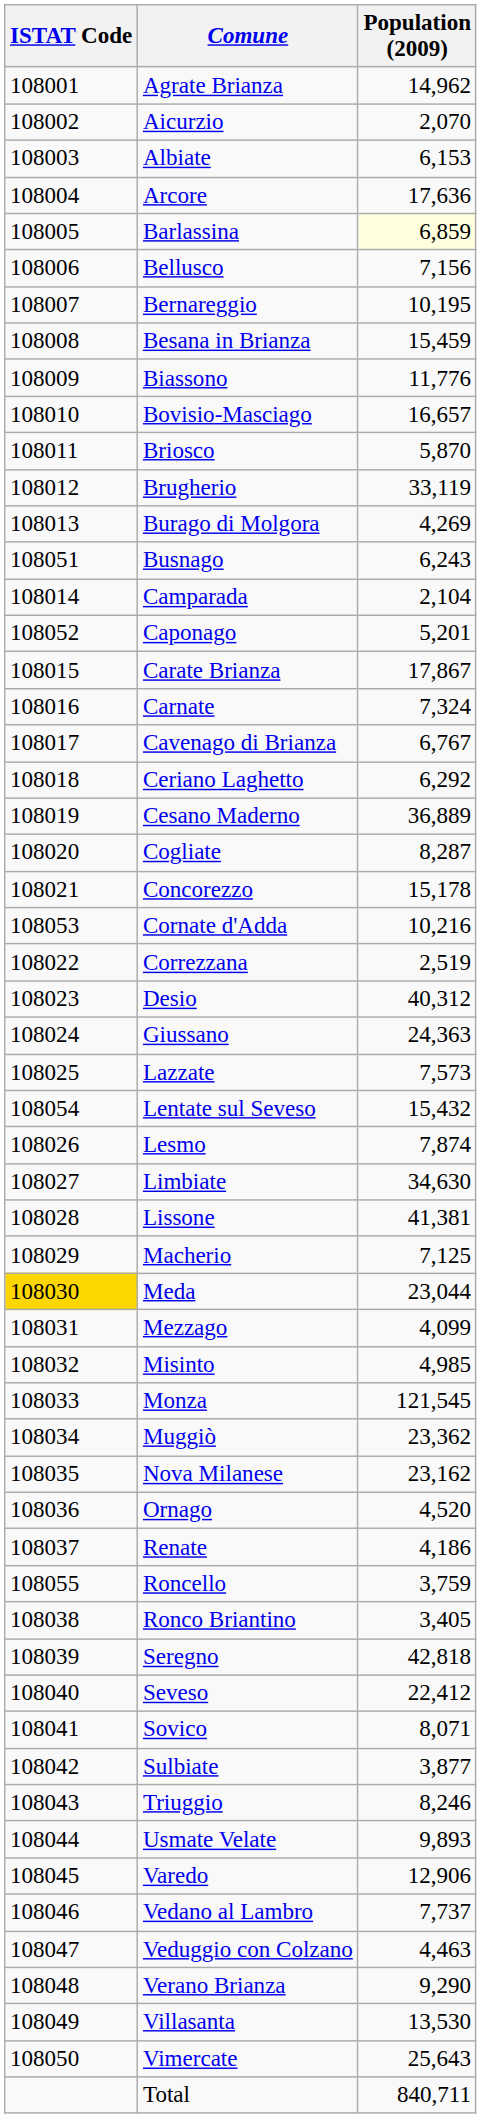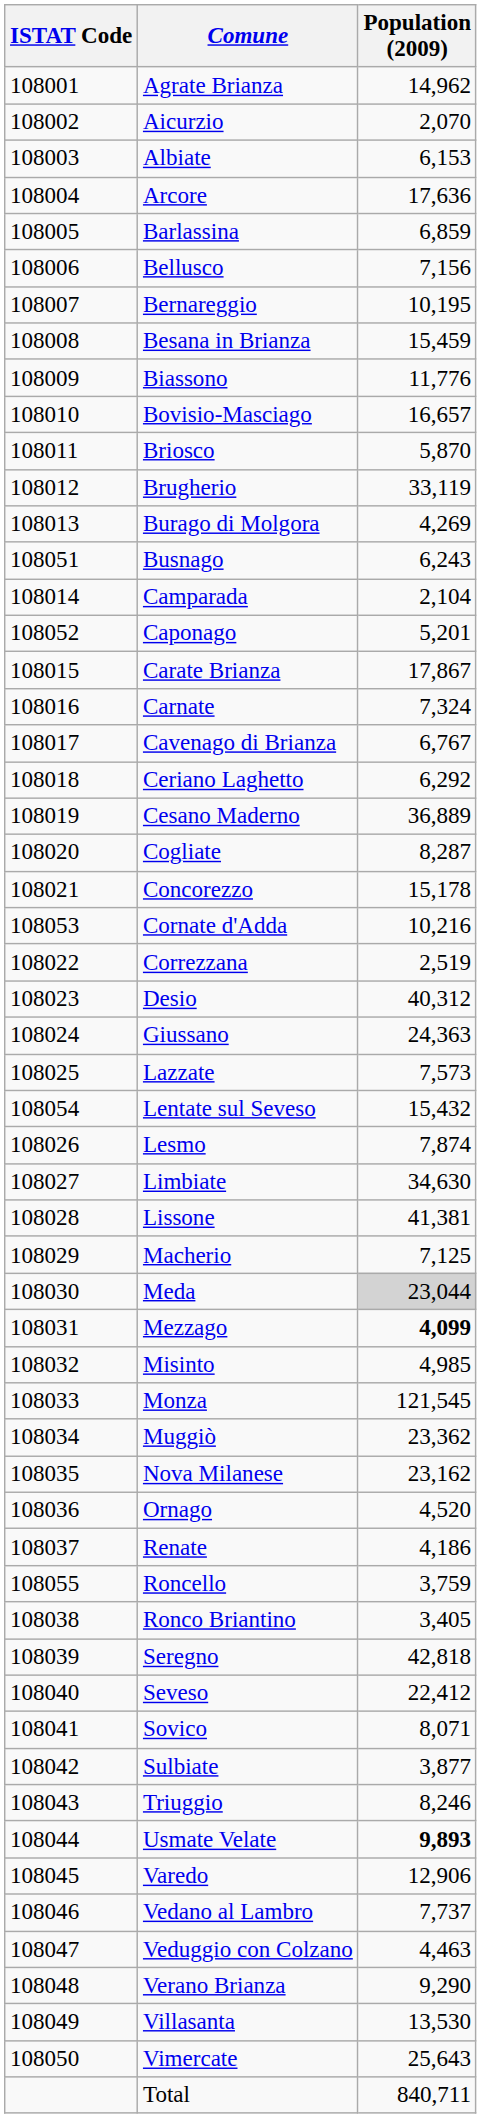(445, 231) lightyellow background -> (445, 231) no background
(45, 1291) gold background -> (45, 1291) no background
(439, 1291) no background -> (439, 1291) lightgrey background
(445, 1327) normal -> (445, 1327) bold
(445, 1839) normal -> (445, 1839) bold
